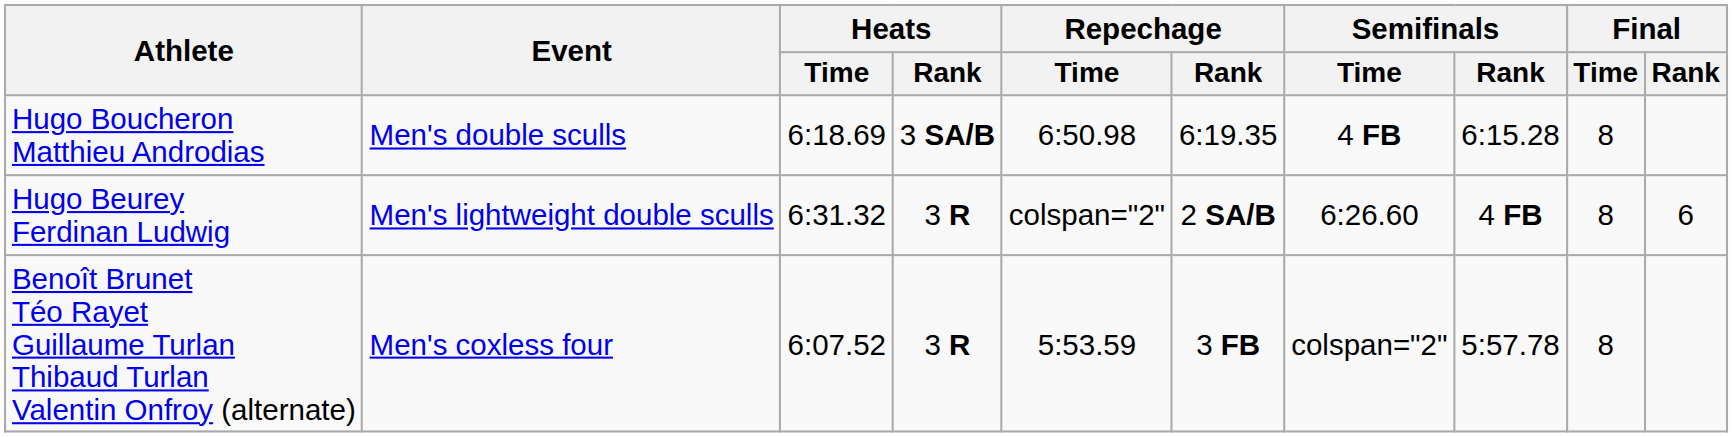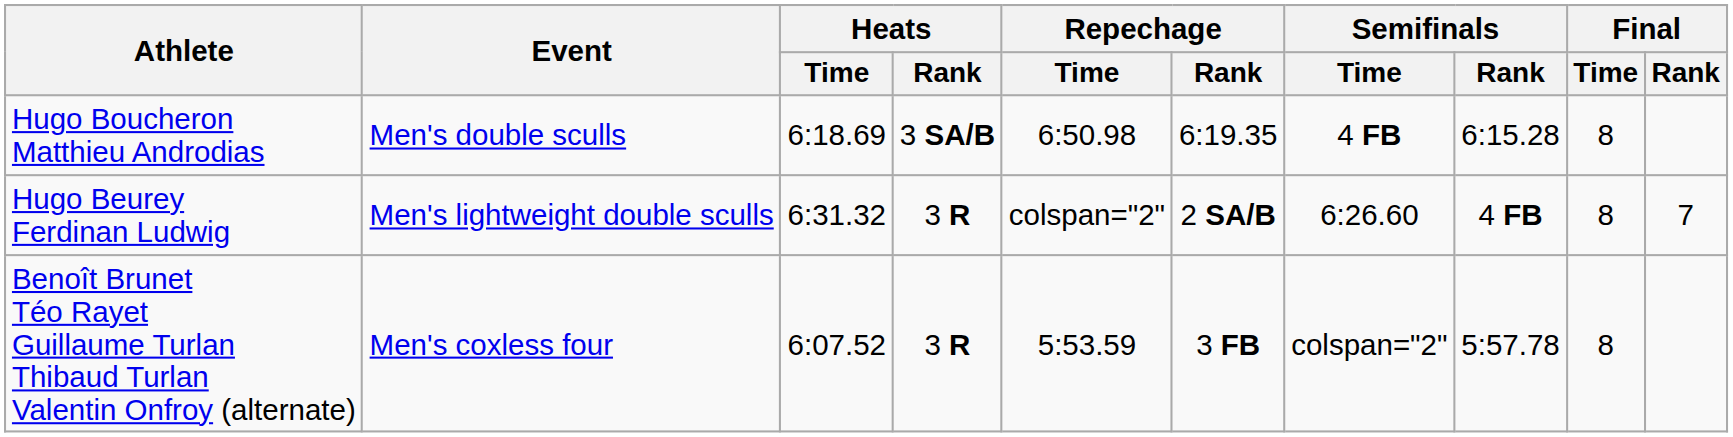(1686, 215) 6 -> (1686, 215) 7
